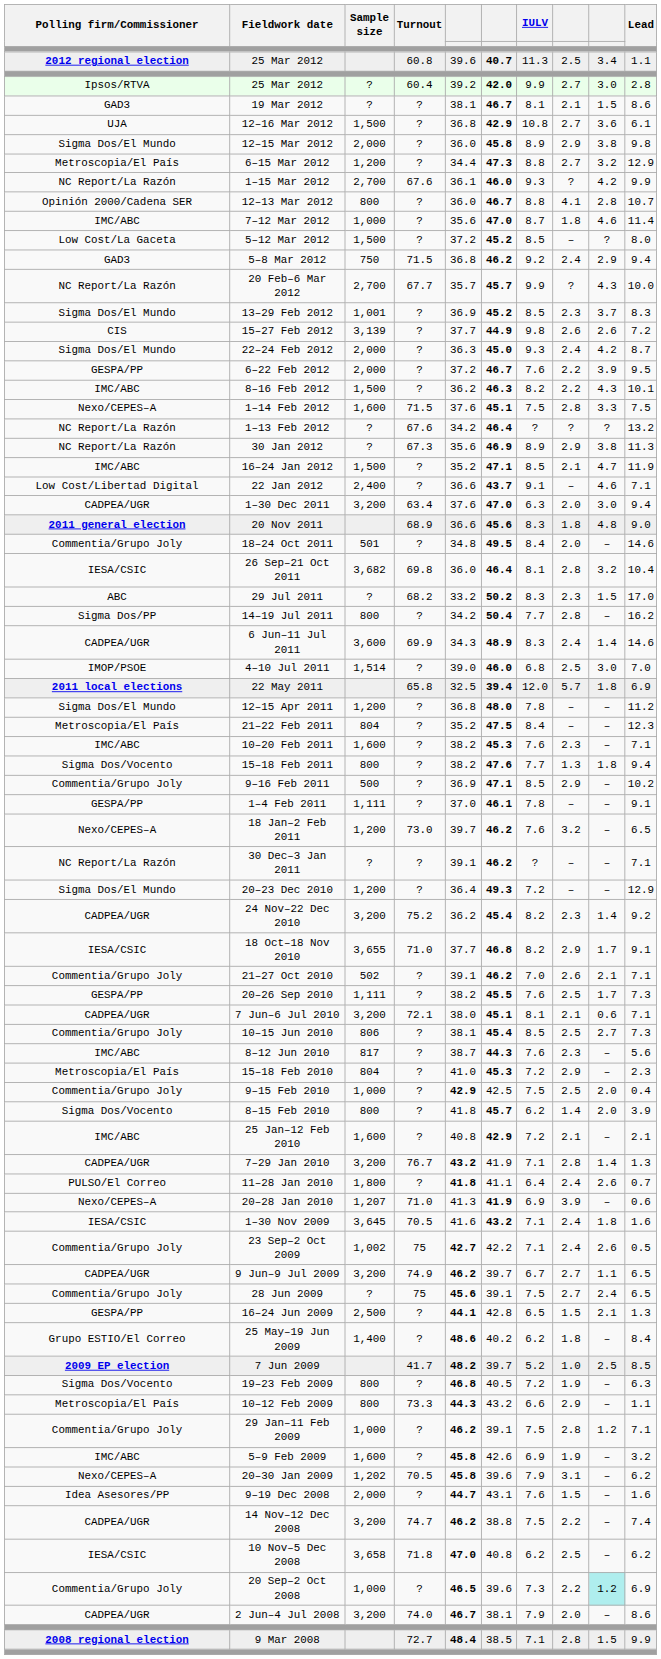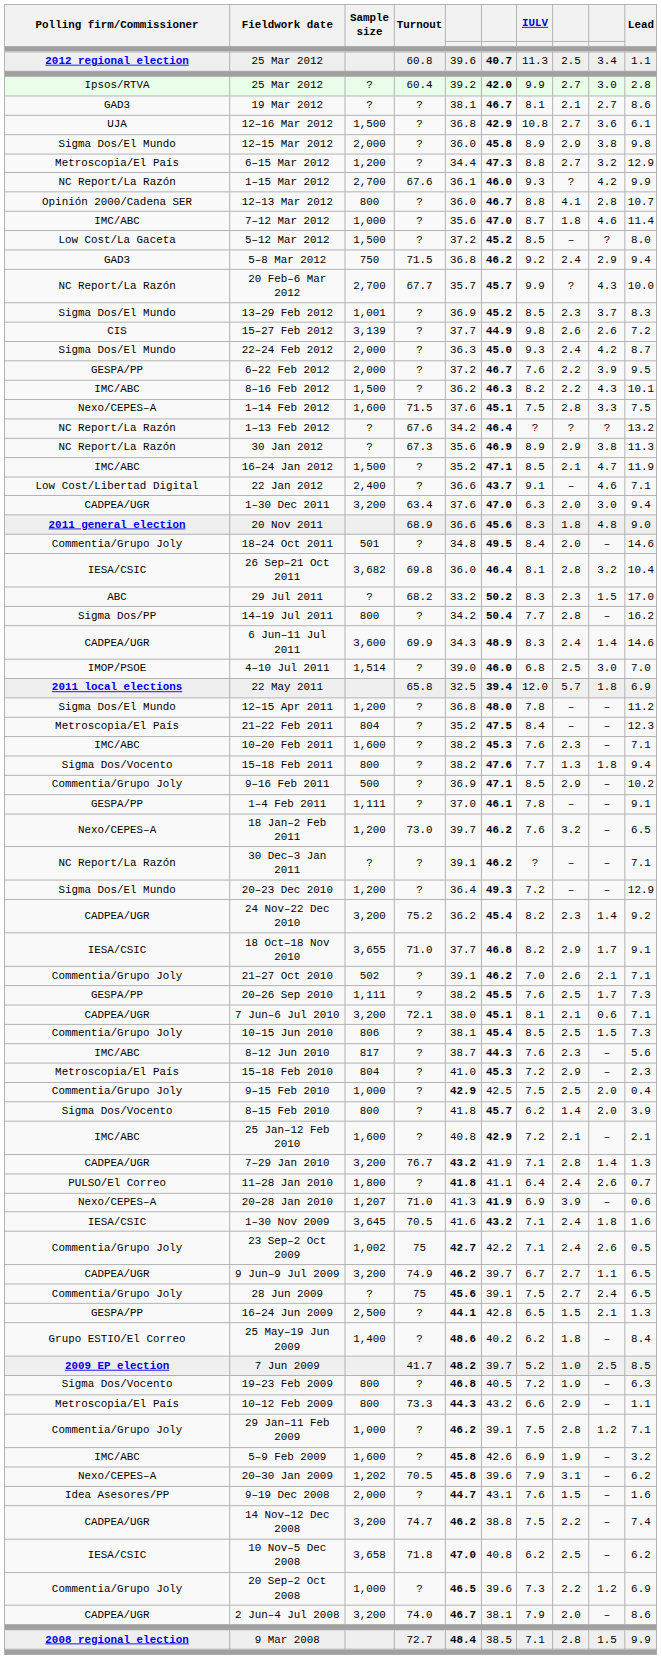(607, 106) 1.5 -> (607, 106) 2.7
(607, 1034) 2.7 -> (607, 1034) 1.5
(607, 1589) paleturquoise background -> (607, 1589) no background
